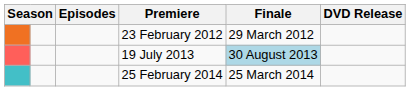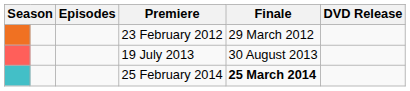(273, 55) lightblue background -> (273, 55) no background
(271, 75) normal -> (272, 75) bold
